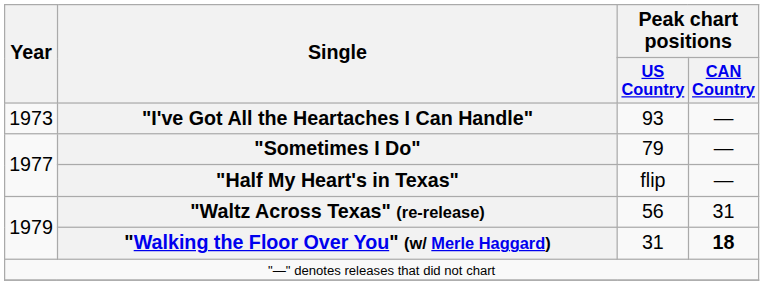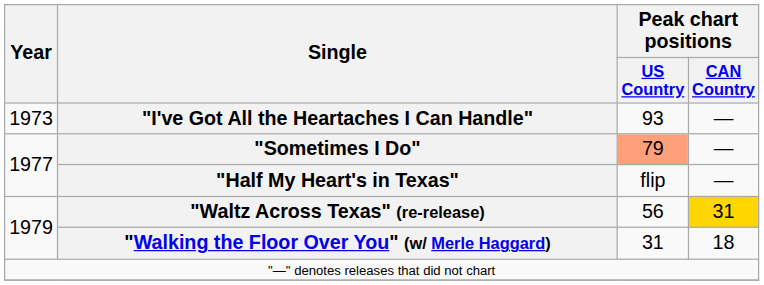(653, 149) no background -> (653, 149) lightsalmon background
(723, 211) no background -> (723, 211) gold background
(723, 242) bold -> (723, 242) normal
